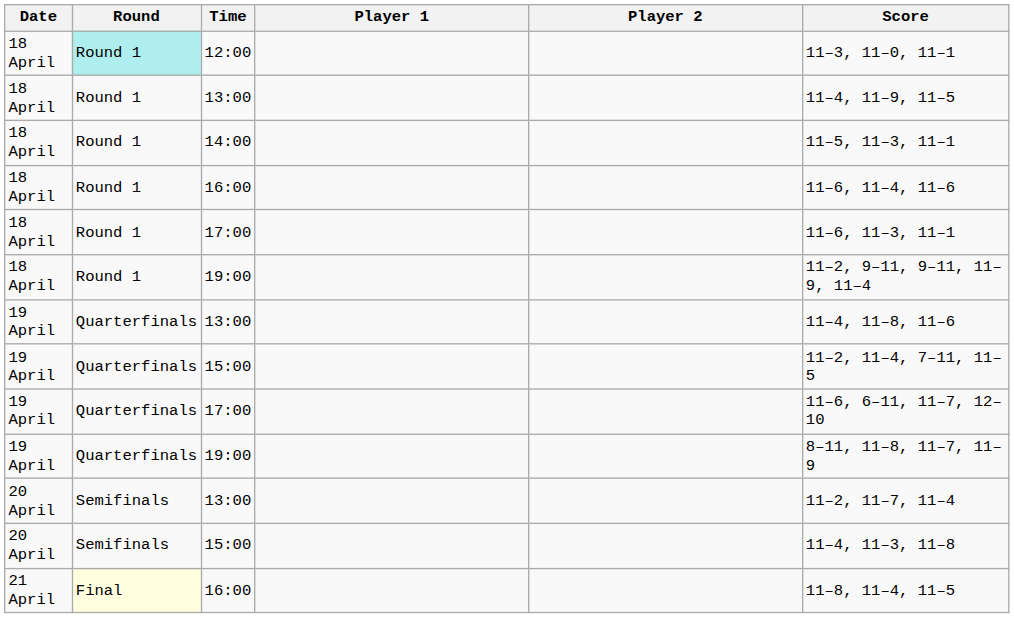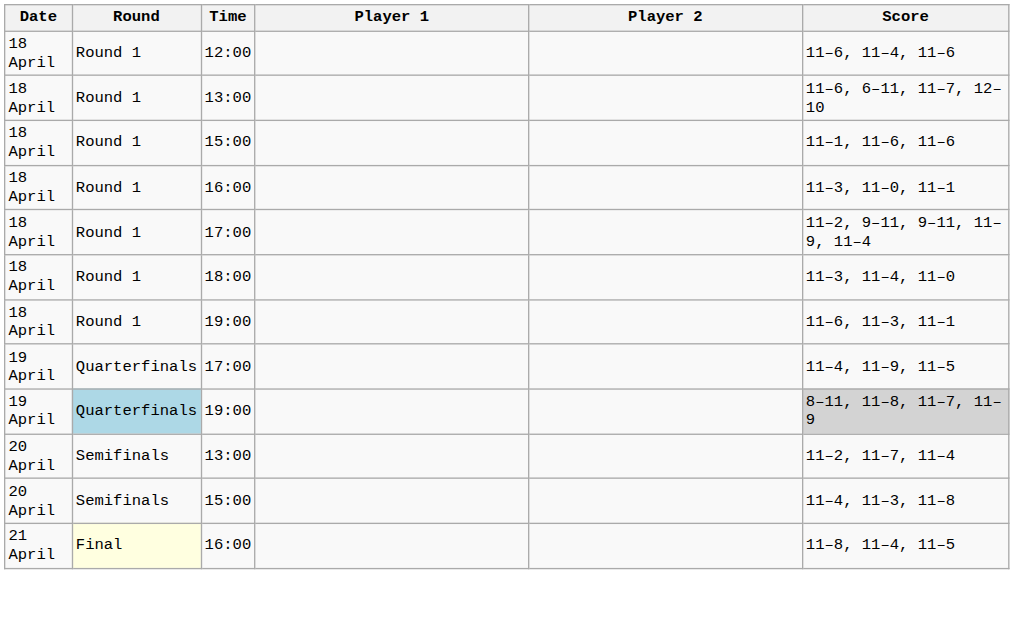(108, 53) paleturquoise background -> (108, 53) no background
(880, 53) 11–3, 11–0, 11–1 -> (880, 53) 11–6, 11–4, 11–6
(880, 98) 11–4, 11–9, 11–5 -> (904, 98) 11–6, 6–11, 11–7, 12–10
- row: (32, 142)
+ row: (32, 142)
(880, 187) 11–6, 11–4, 11–6 -> (880, 187) 11–3, 11–0, 11–1
(880, 232) 11–6, 11–3, 11–1 -> (904, 232) 11–2, 9–11, 9–11, 11–9, 11–4
+ row: (32, 277)
(904, 277) 11–2, 9–11, 9–11, 11–9, 11–4 -> (880, 321) 11–6, 11–3, 11–1
- row: (32, 321)
- row: (32, 366)
(904, 411) 11–6, 6–11, 11–7, 12–10 -> (880, 366) 11–4, 11–9, 11–5
(136, 456) no background -> (136, 411) lightblue background
(904, 456) no background -> (904, 411) lightgrey background
